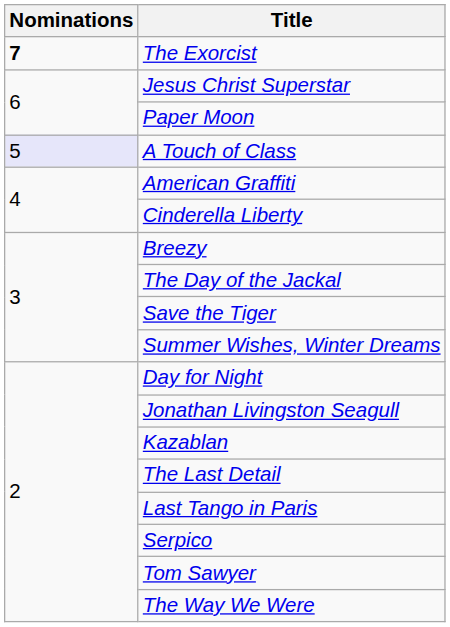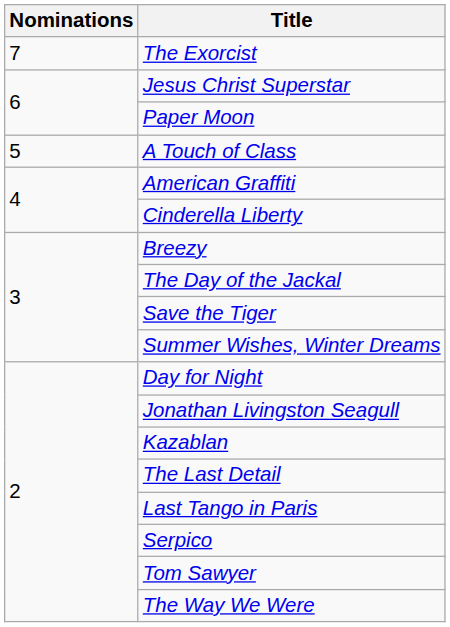(15, 53) bold -> (15, 53) normal
(15, 150) lavender background -> (15, 150) no background
